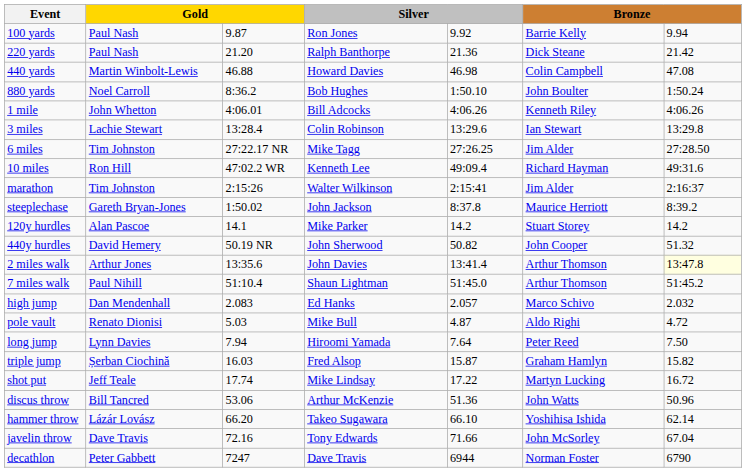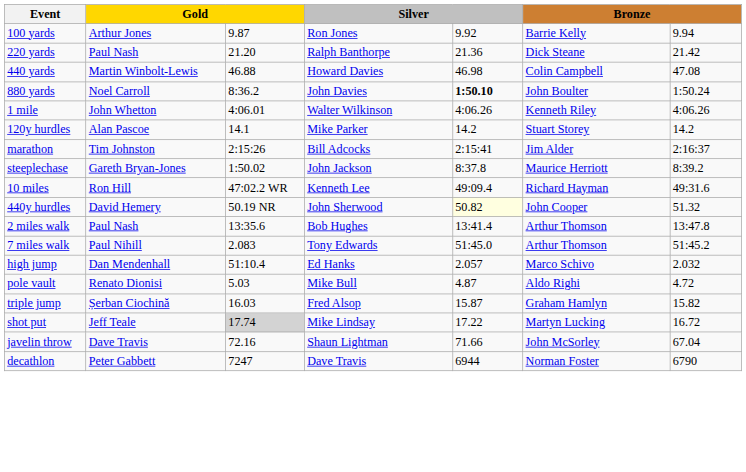(114, 33) Paul Nash -> (120, 33) Arthur Jones
(337, 91) Bob Hughes -> (337, 91) John Davies
(468, 91) normal -> (474, 91) bold
(339, 110) Bill Adcocks -> (350, 110) Walter Wilkinson
- row: (25, 129)
- row: (25, 149)
rows swapped: (28, 168) <-> (39, 226)
(350, 187) Walter Wilkinson -> (339, 149) Bill Adcocks
(464, 245) no background -> (469, 206) lightyellow background
(120, 264) Arthur Jones -> (114, 226) Paul Nash
(337, 264) John Davies -> (337, 226) Bob Hughes
(685, 264) lightyellow background -> (691, 226) no background
(244, 284) 51:10.4 -> (242, 245) 2.083
(348, 284) Shaun Lightman -> (342, 245) Tony Edwards
(239, 303) 2.083 -> (247, 264) 51:10.4
- row: (32, 341)
(239, 380) no background -> (242, 322) lightgrey background
- row: (38, 399)
- row: (43, 419)
(342, 438) Tony Edwards -> (348, 341) Shaun Lightman
